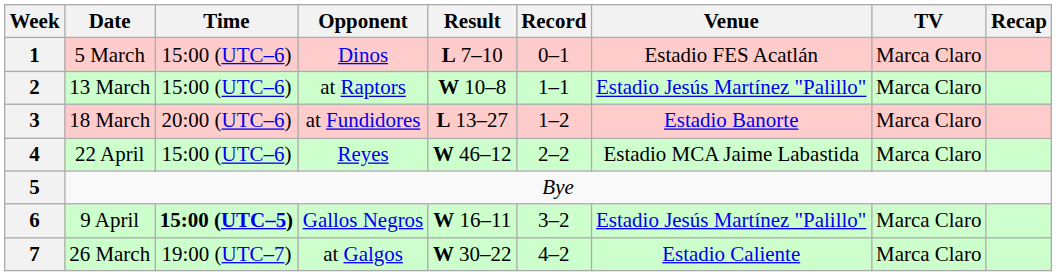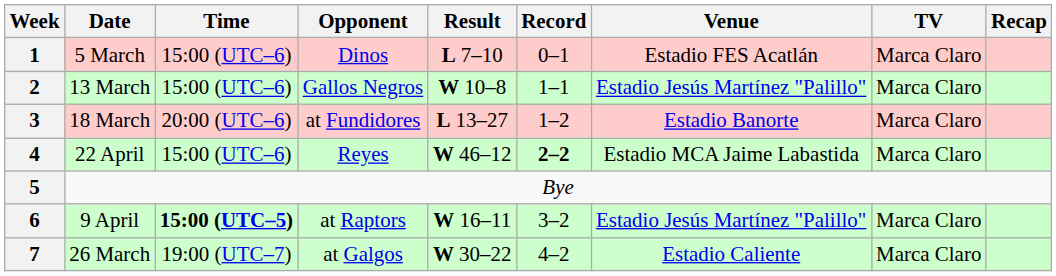(363, 87) at Raptors -> (363, 87) Gallos Negros
(554, 154) normal -> (554, 154) bold
(363, 220) Gallos Negros -> (363, 220) at Raptors
